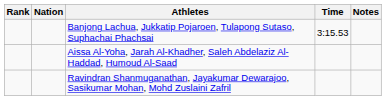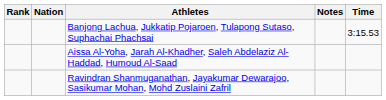columns swapped: (333, 12) <-> (366, 12)
